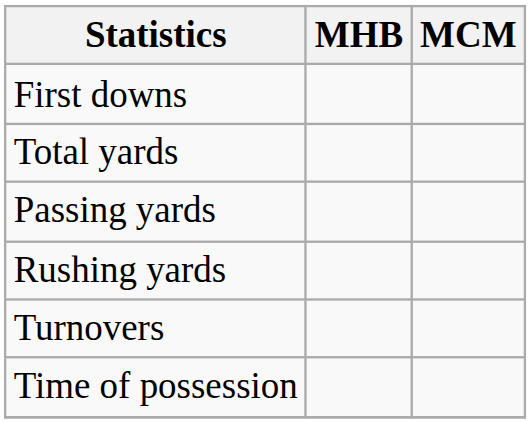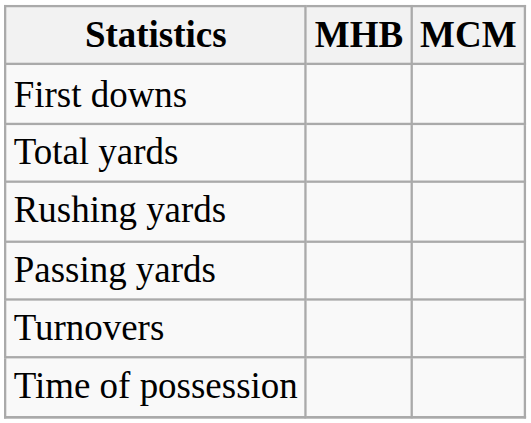rows swapped: (120, 269) <-> (115, 210)
